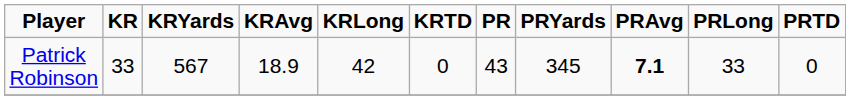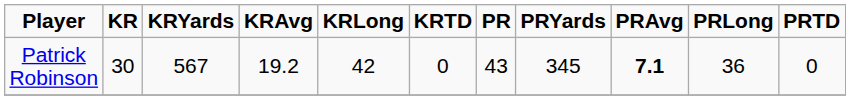(123, 66) 33 -> (123, 66) 30
(278, 66) 18.9 -> (278, 66) 19.2
(733, 66) 33 -> (733, 66) 36
